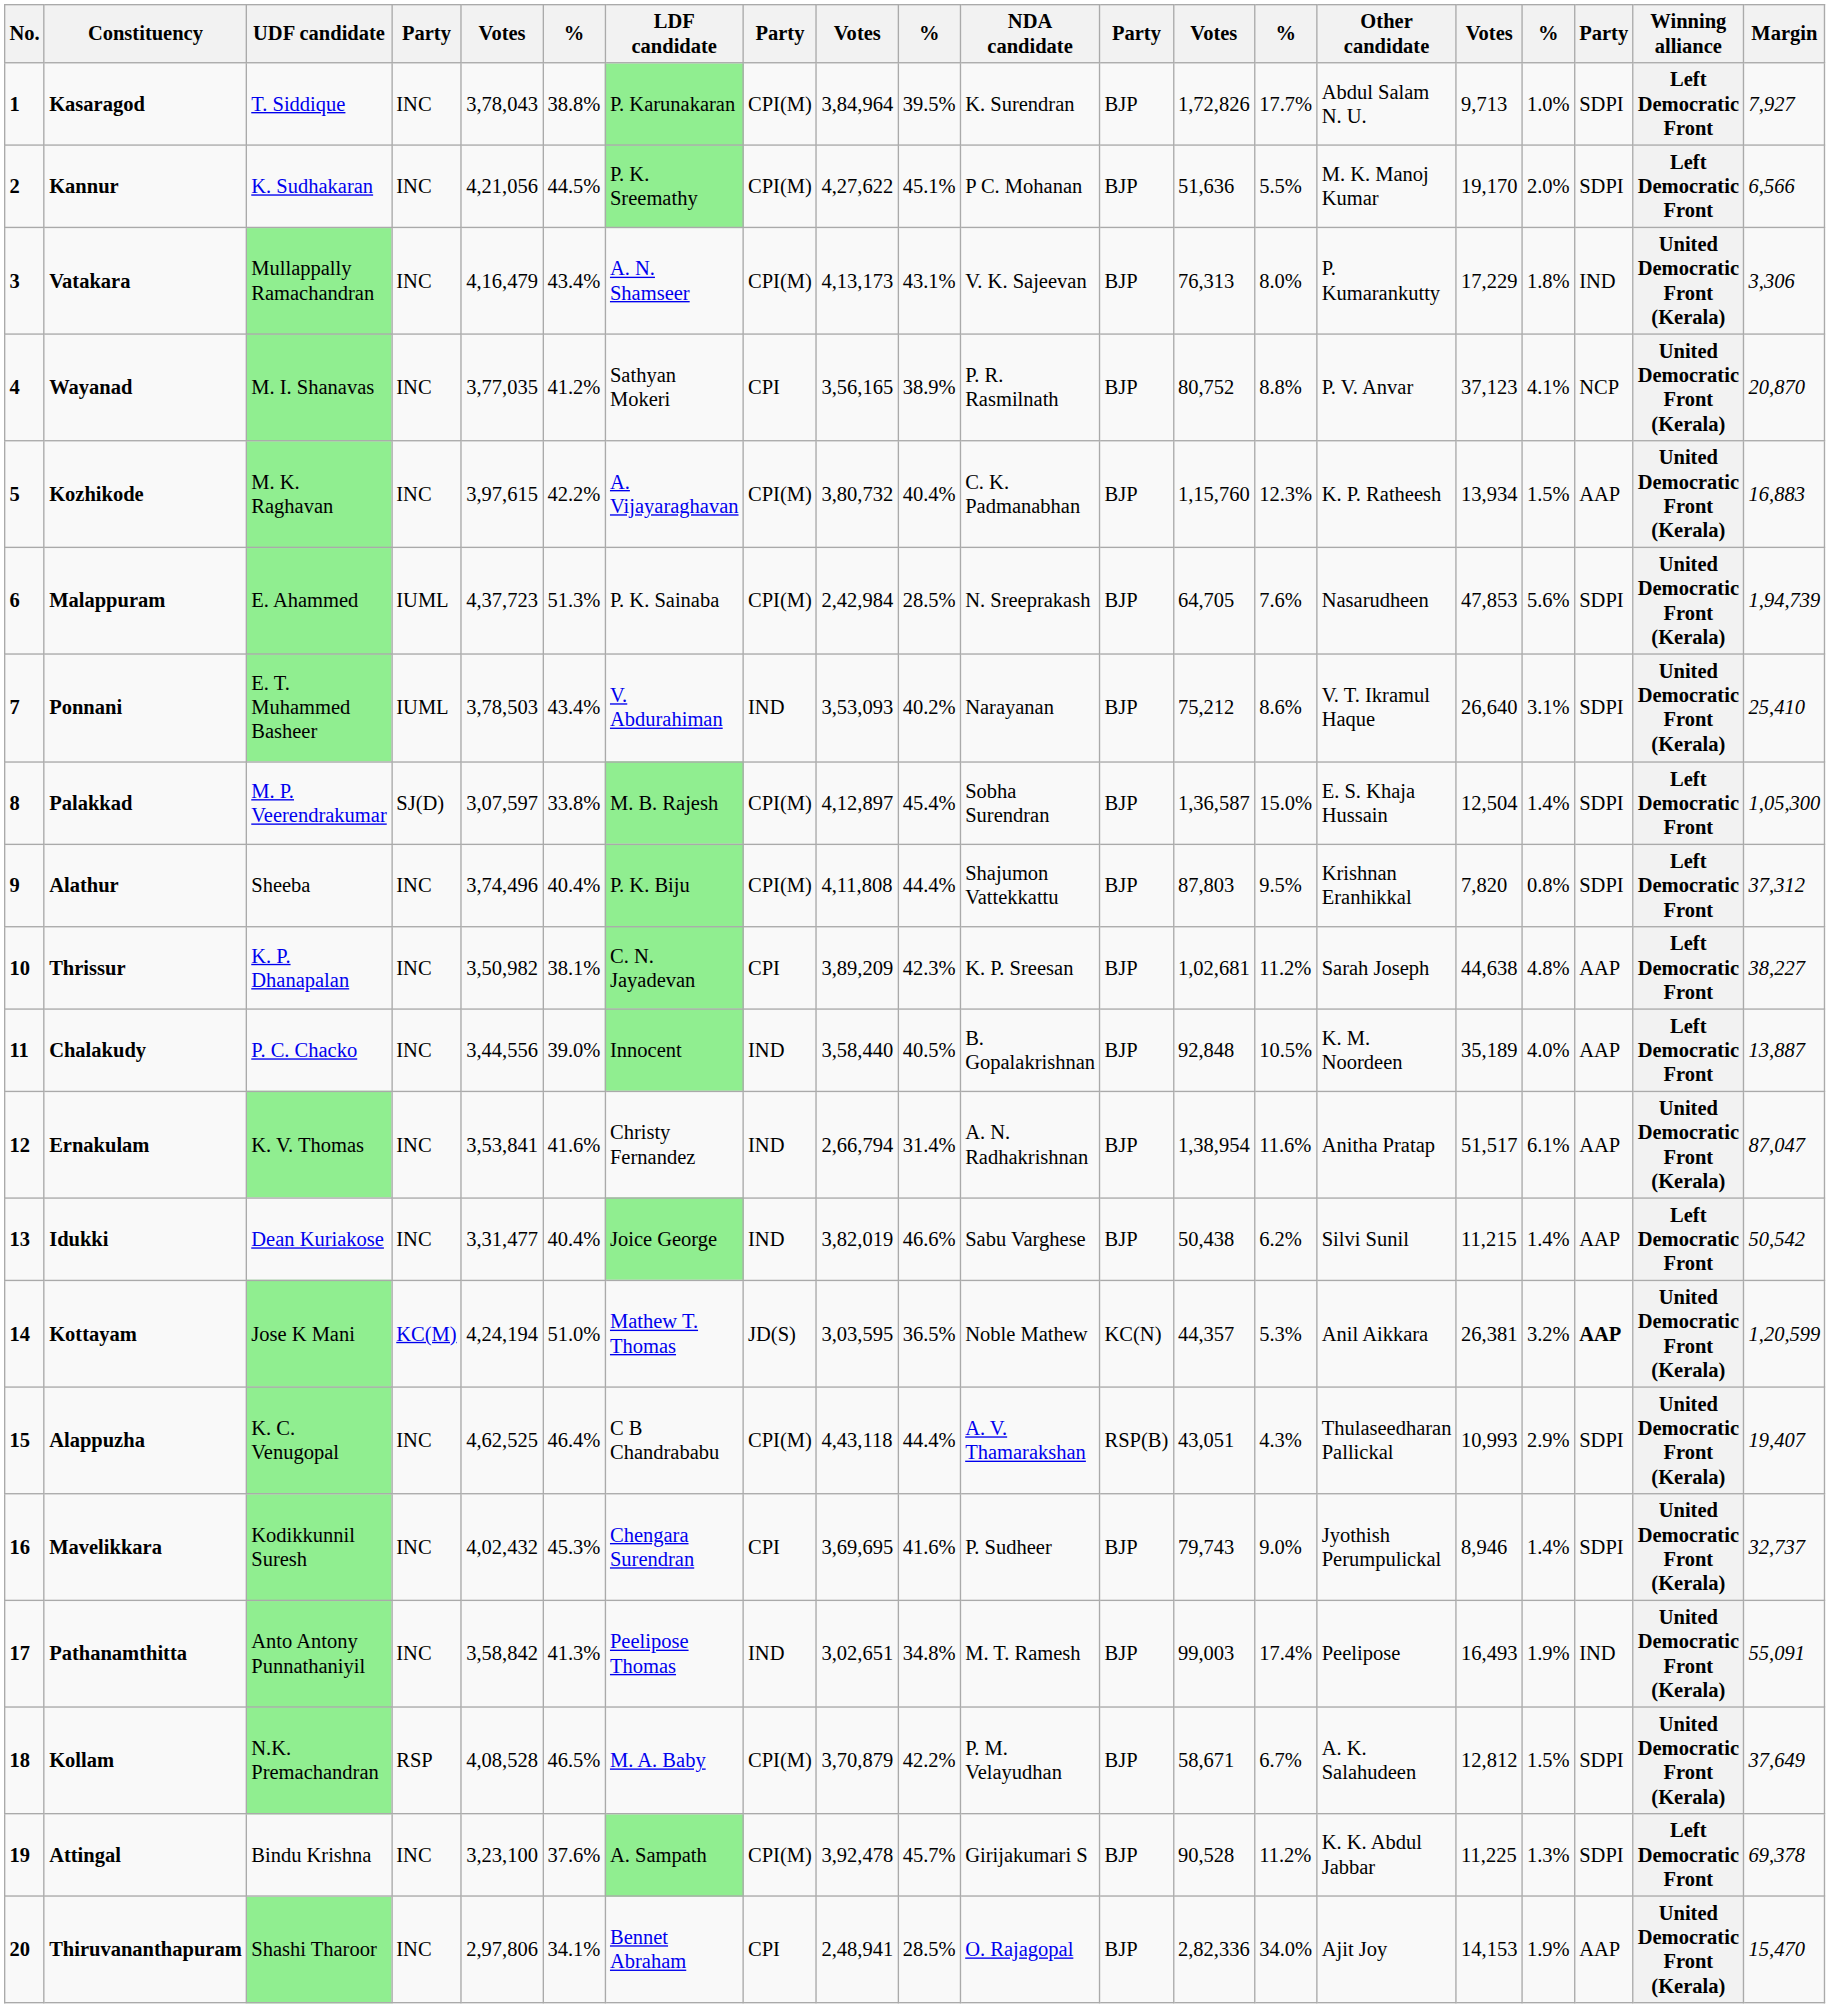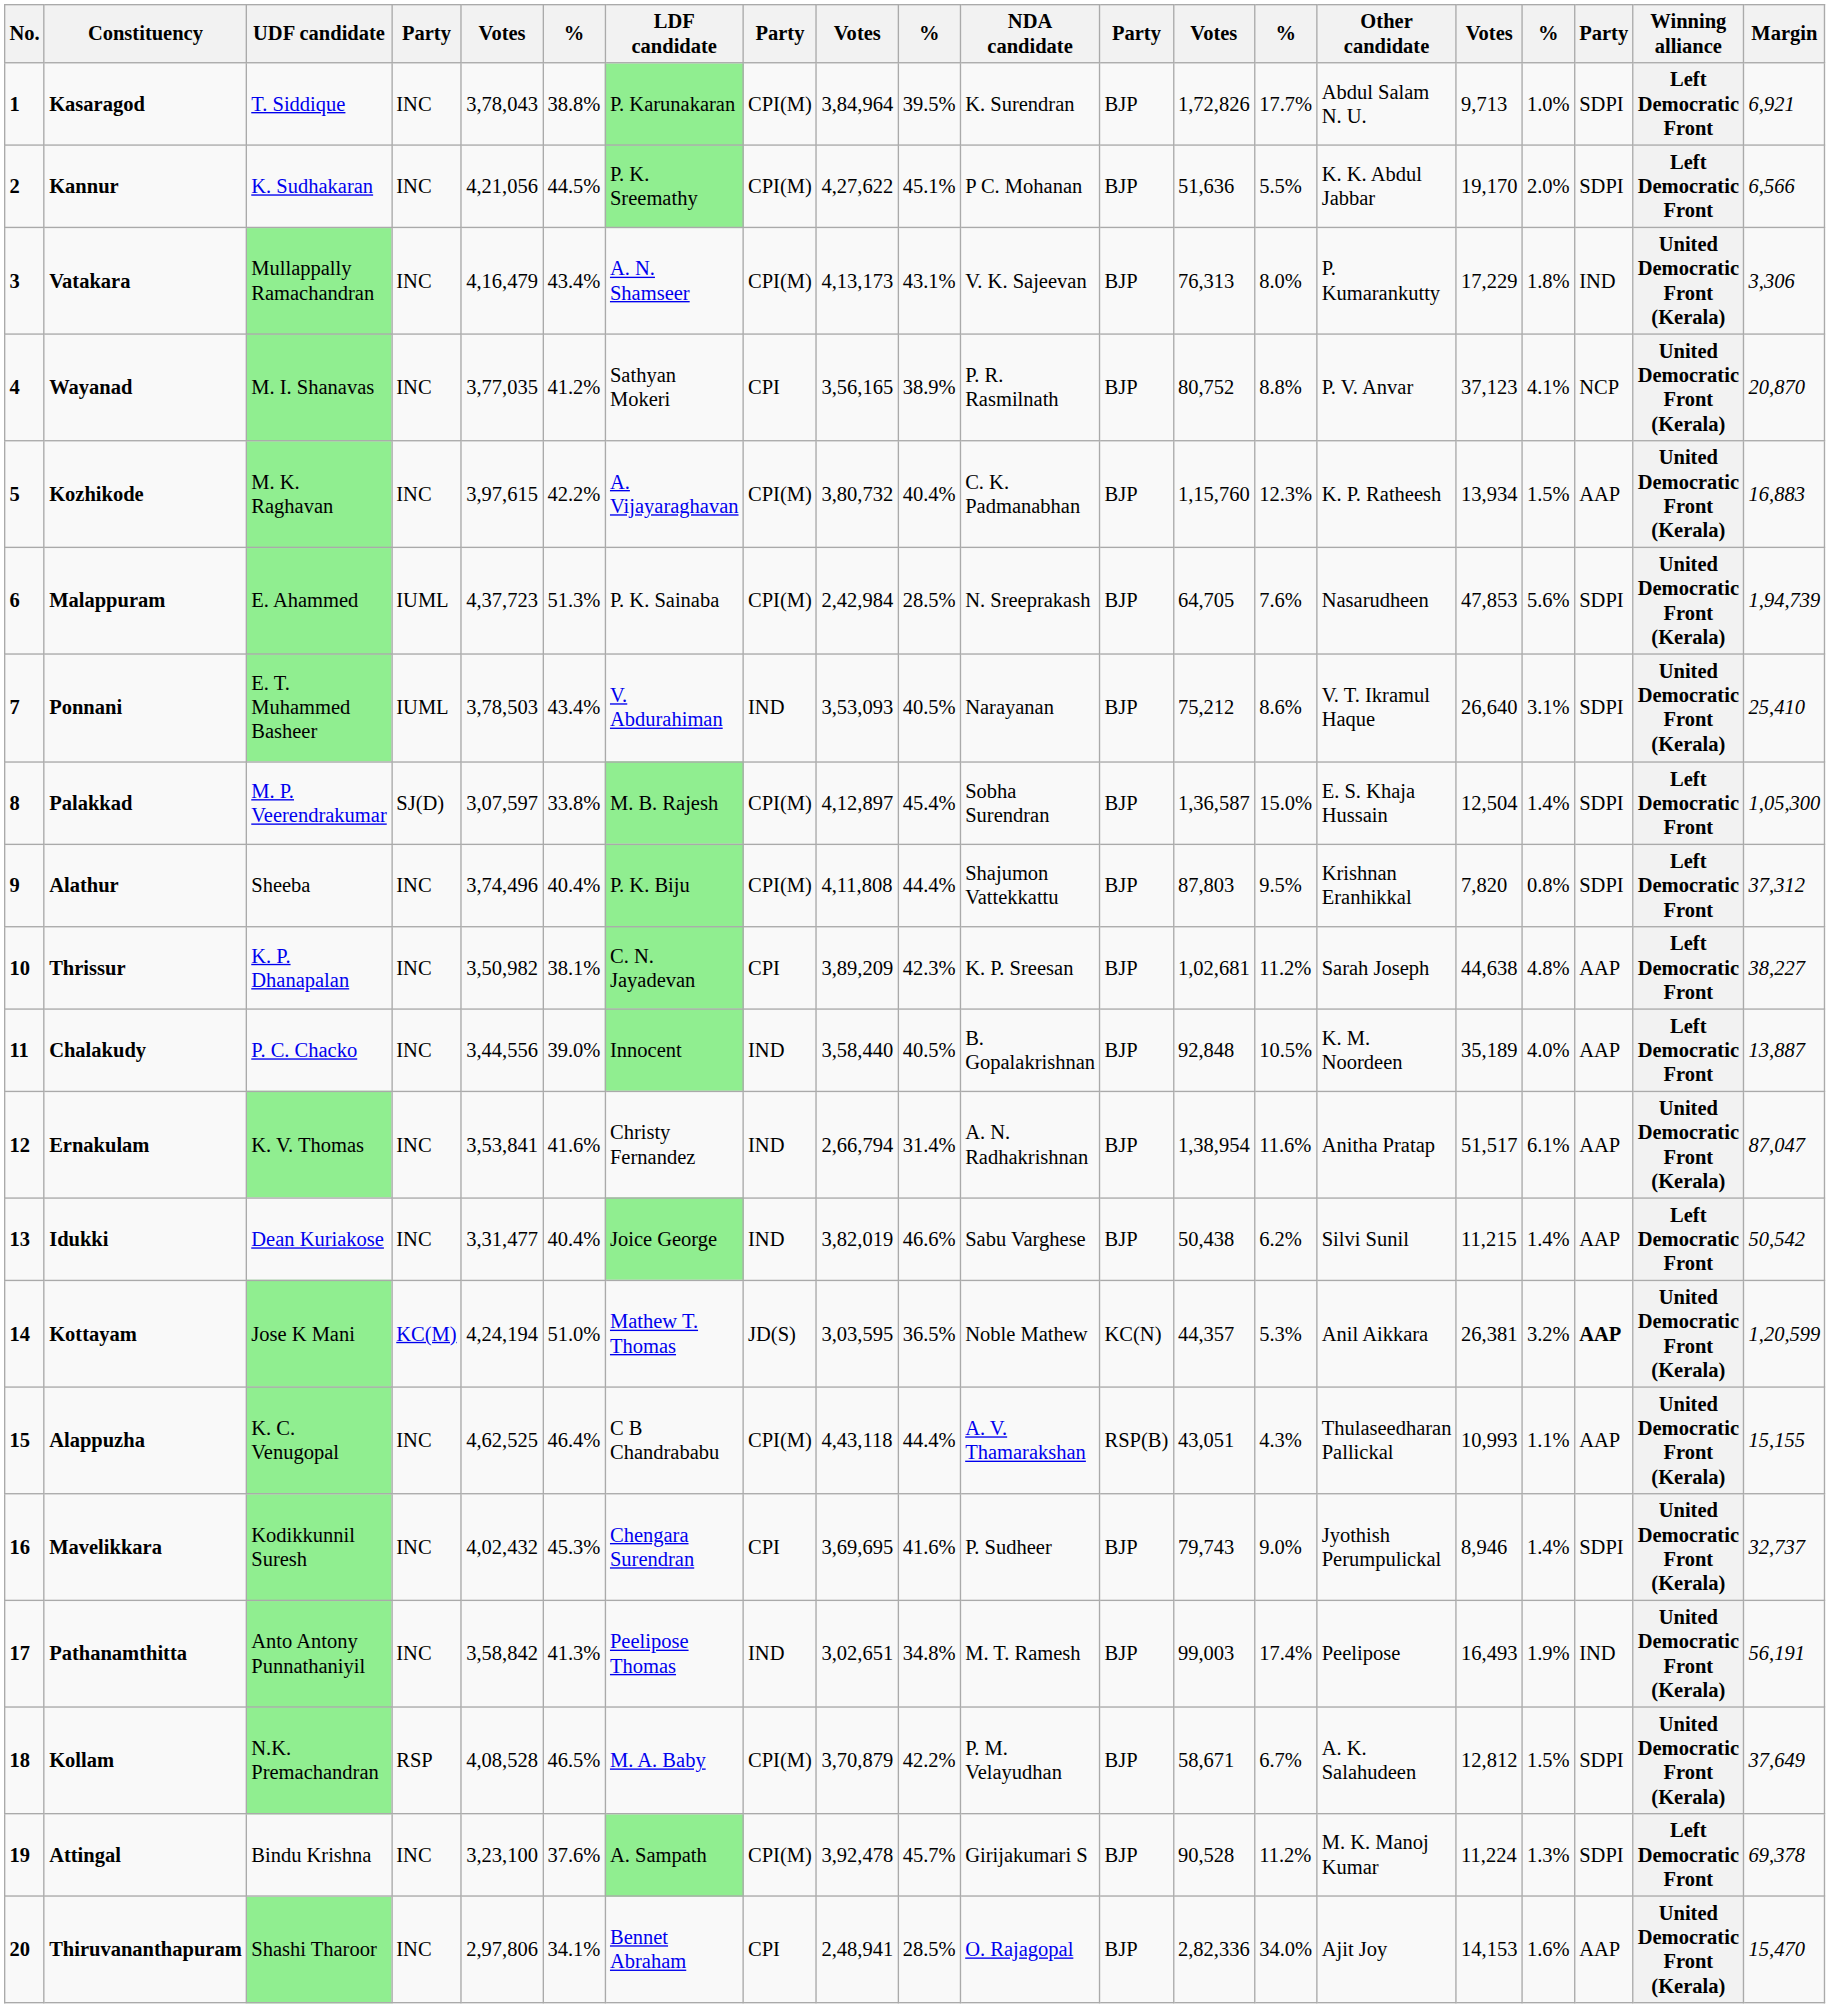(1772, 104) 7,927 -> (1772, 104) 6,921
(1375, 186) M. K. Manoj Kumar -> (1372, 186) K. K. Abdul Jabbar
(929, 707) 40.2% -> (929, 707) 40.5%
(1548, 1440) 2.9% -> (1548, 1440) 1.1%
(1601, 1440) SDPI -> (1600, 1440) AAP
(1777, 1440) 19,407 -> (1777, 1440) 15,155
(1777, 1653) 55,091 -> (1777, 1653) 56,191
(1372, 1855) K. K. Abdul Jabbar -> (1375, 1855) M. K. Manoj Kumar
(1489, 1855) 11,225 -> (1489, 1855) 11,224
(1548, 1949) 1.9% -> (1548, 1949) 1.6%
